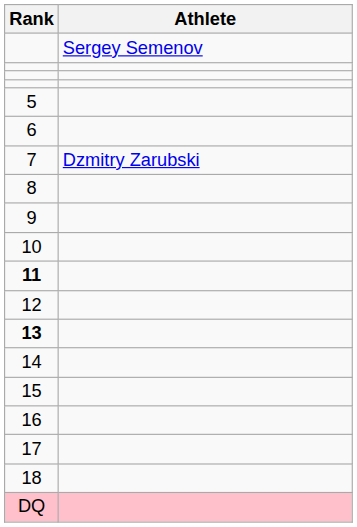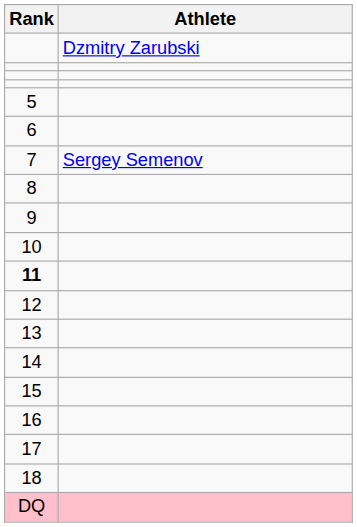(133, 47) Sergey Semenov -> (131, 47) Dzmitry Zarubski
(131, 159) Dzmitry Zarubski -> (133, 159) Sergey Semenov
(32, 333) bold -> (32, 333) normal
